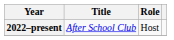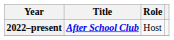(101, 27) normal -> (103, 27) bold
